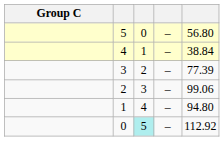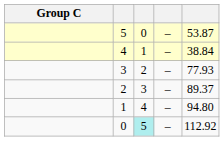(200, 32) 56.80 -> (200, 32) 53.87
(200, 70) 77.39 -> (200, 70) 77.93
(200, 88) 99.06 -> (200, 88) 89.37
